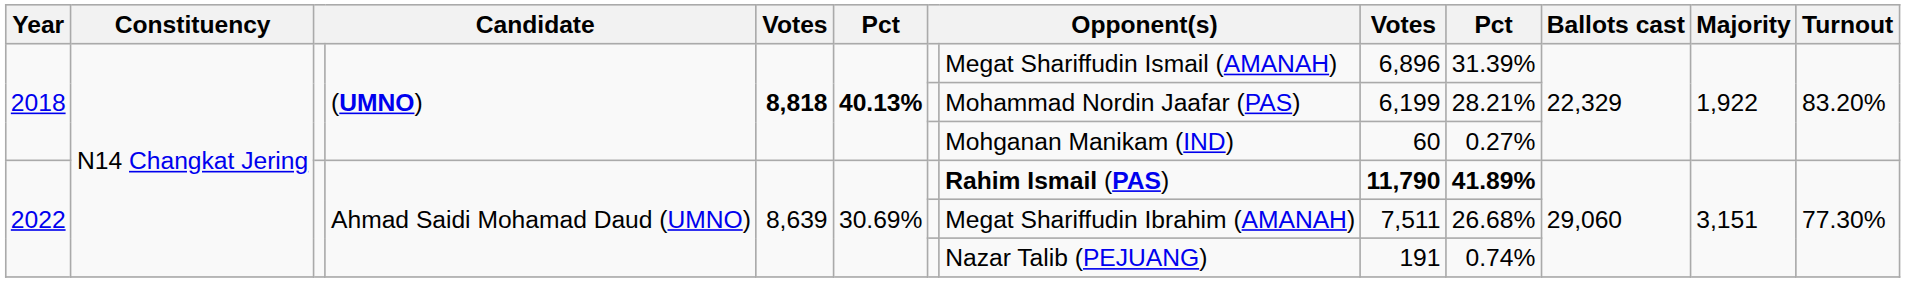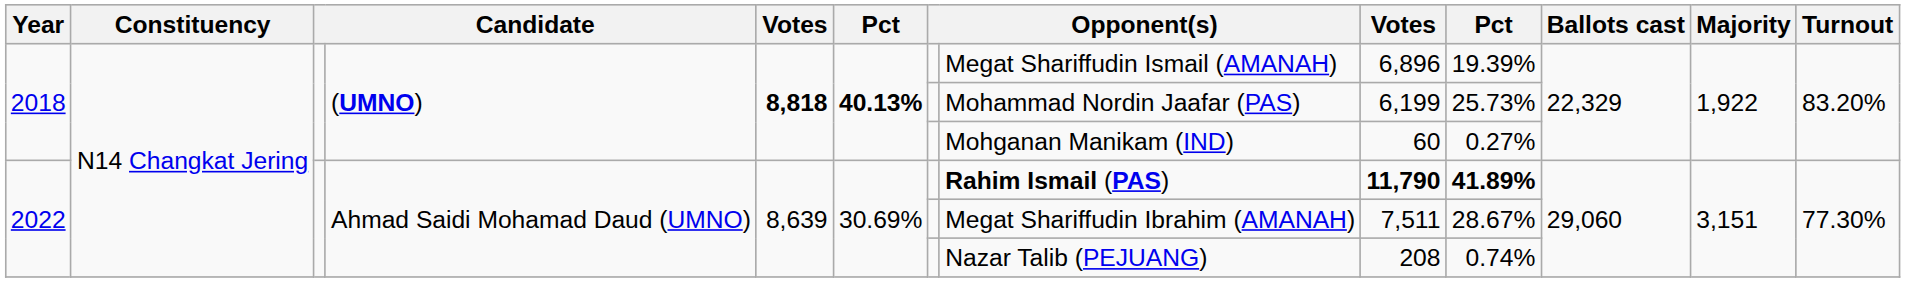(1494, 63) 31.39% -> (1494, 63) 19.39%
(1494, 102) 28.21% -> (1494, 102) 25.73%
(1494, 219) 26.68% -> (1494, 219) 28.67%
(1420, 258) 191 -> (1420, 258) 208
